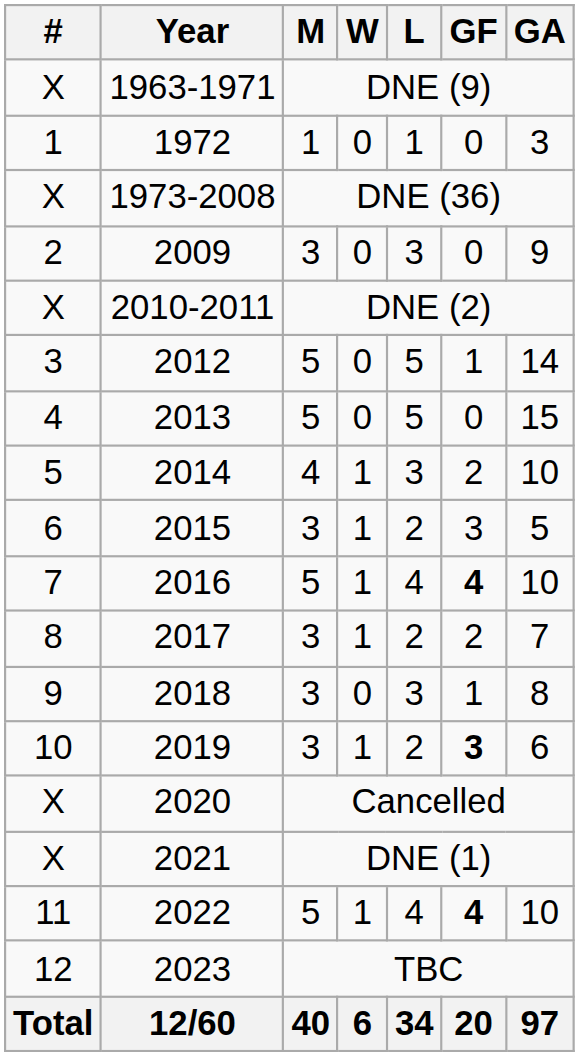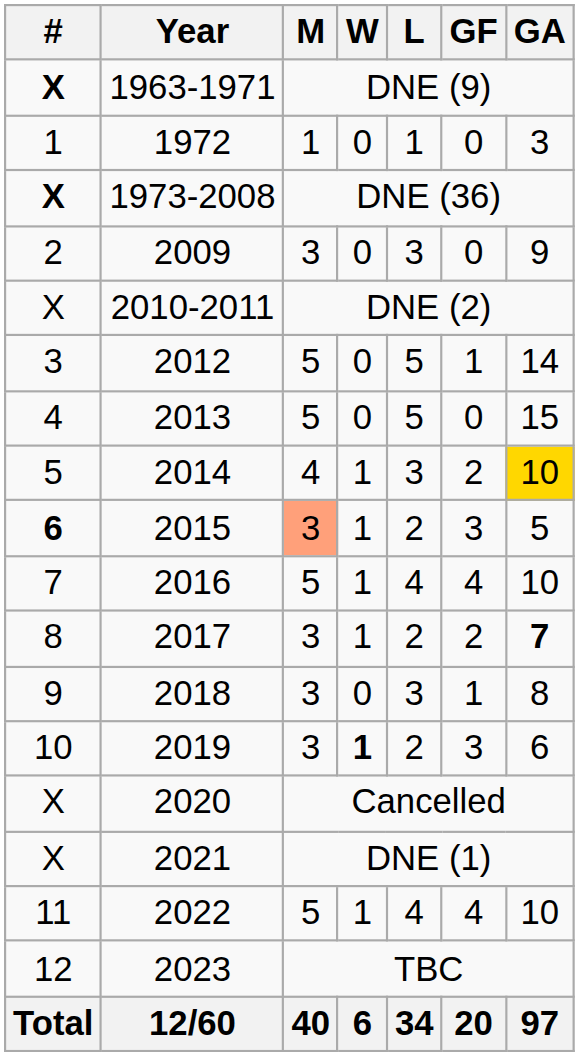(53, 87) normal -> (53, 87) bold
(53, 197) normal -> (53, 197) bold
(540, 472) no background -> (540, 472) gold background
(53, 527) normal -> (53, 527) bold
(311, 527) no background -> (311, 527) lightsalmon background
(474, 582) bold -> (474, 582) normal
(540, 637) normal -> (540, 637) bold
(362, 747) normal -> (362, 747) bold
(474, 747) bold -> (474, 747) normal
(474, 913) bold -> (474, 913) normal
